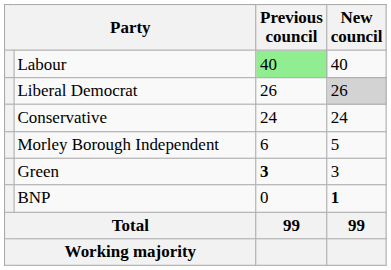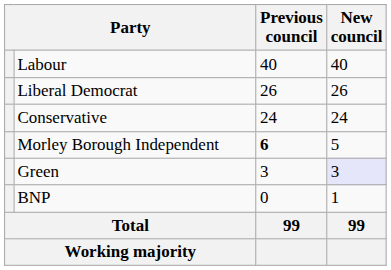(269, 63) lightgreen background -> (269, 63) no background
(339, 90) lightgrey background -> (339, 90) no background
(264, 144) normal -> (264, 144) bold
(264, 171) bold -> (264, 171) normal
(335, 171) no background -> (335, 171) lavender background
(335, 198) bold -> (335, 198) normal
